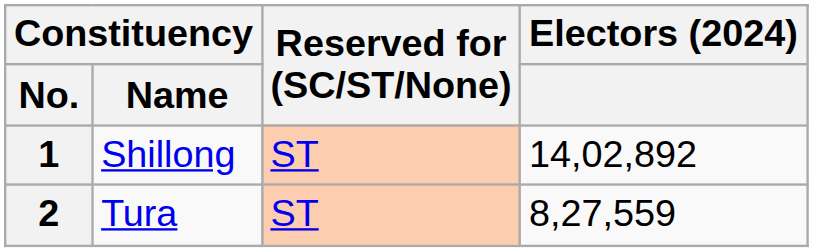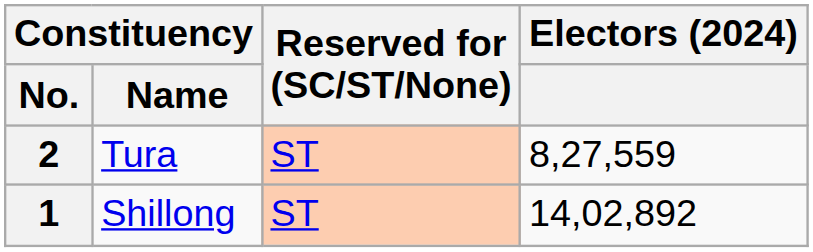rows swapped: (49, 154) <-> (49, 214)
